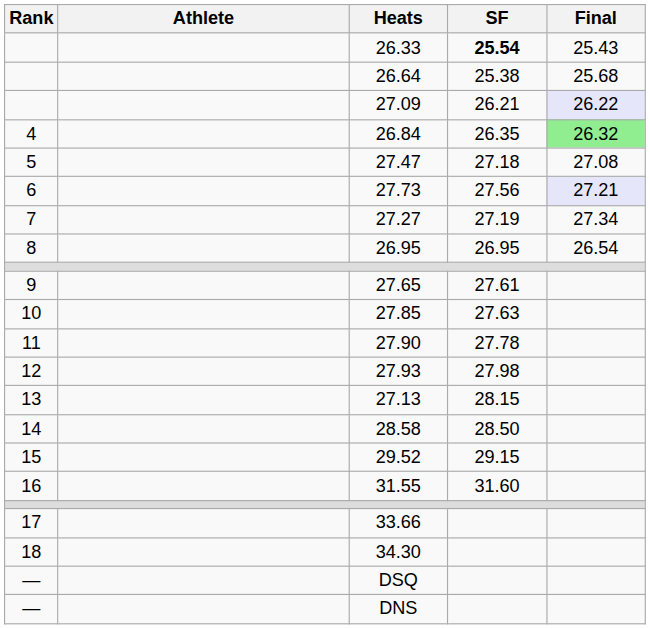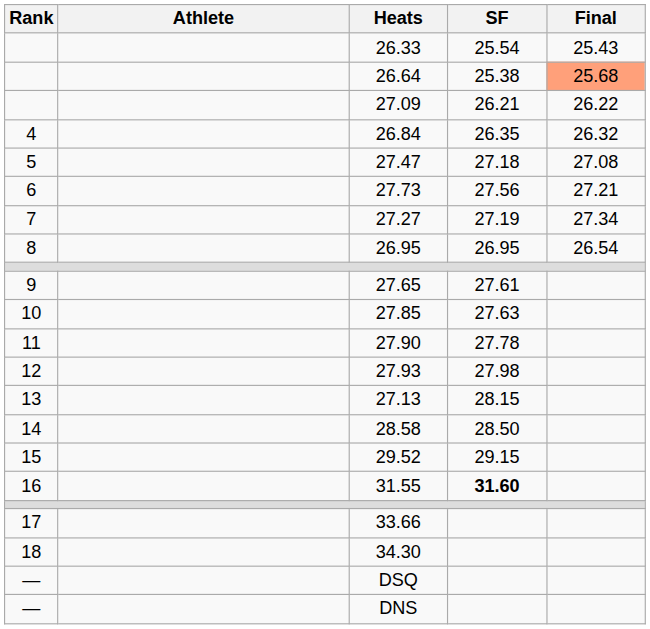(497, 47) bold -> (497, 47) normal
(596, 76) no background -> (596, 76) lightsalmon background
(596, 104) lavender background -> (596, 104) no background
(596, 133) lightgreen background -> (596, 133) no background
(596, 190) lavender background -> (596, 190) no background
(497, 485) normal -> (497, 485) bold
